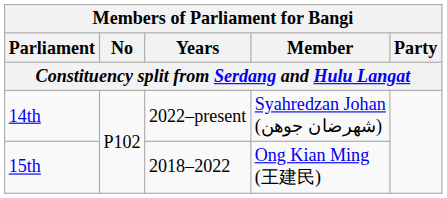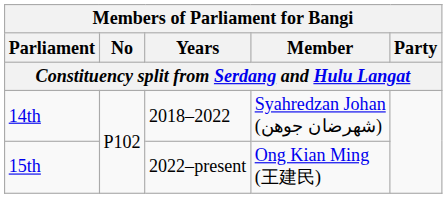(198, 115) 2022–present -> (190, 115) 2018–2022
(190, 166) 2018–2022 -> (198, 166) 2022–present
